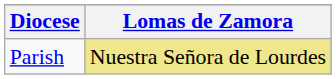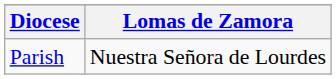(208, 56) khaki background -> (208, 56) no background
